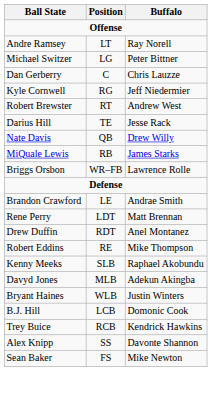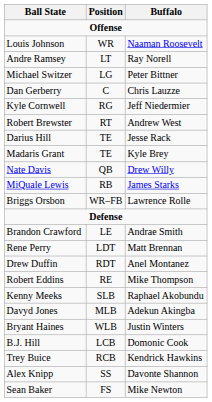+ row: (35, 43)
+ row: (35, 153)
